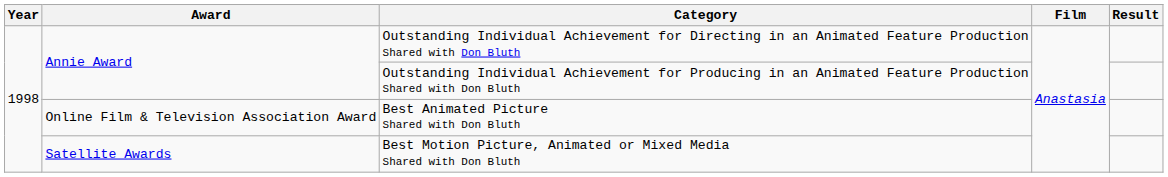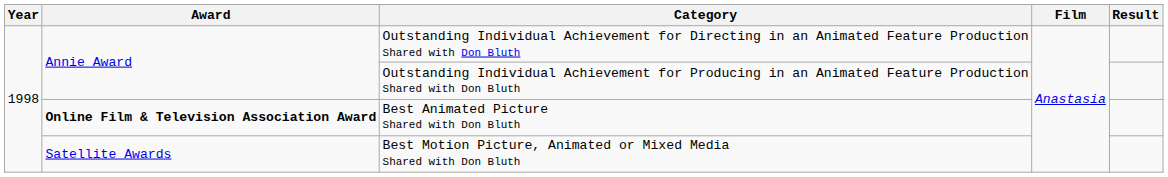(211, 117) normal -> (211, 117) bold
